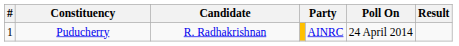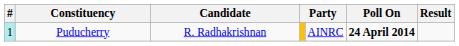(10, 31) no background -> (10, 31) paleturquoise background
(381, 31) normal -> (382, 31) bold
